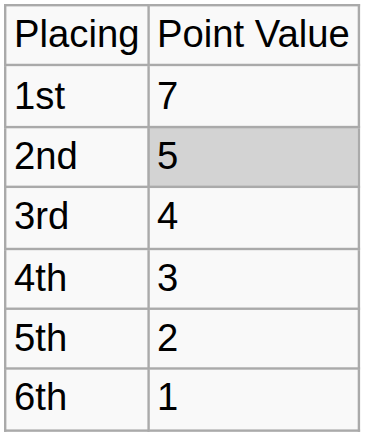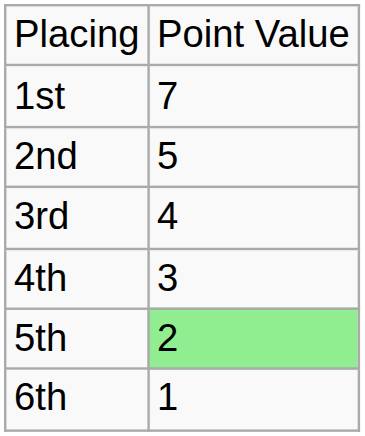(168, 156) lightgrey background -> (168, 156) no background
(168, 338) no background -> (168, 338) lightgreen background
